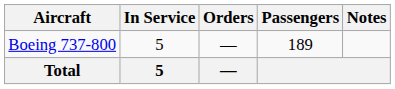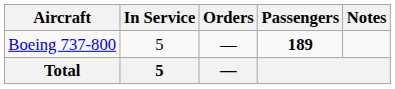(300, 44) normal -> (300, 44) bold
